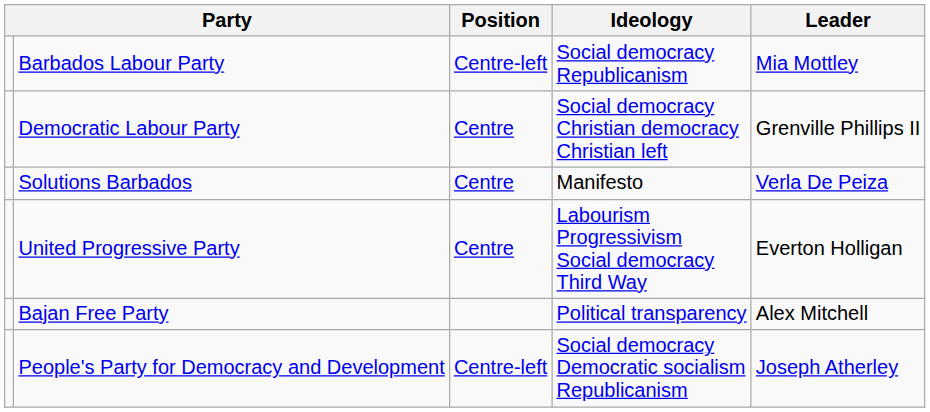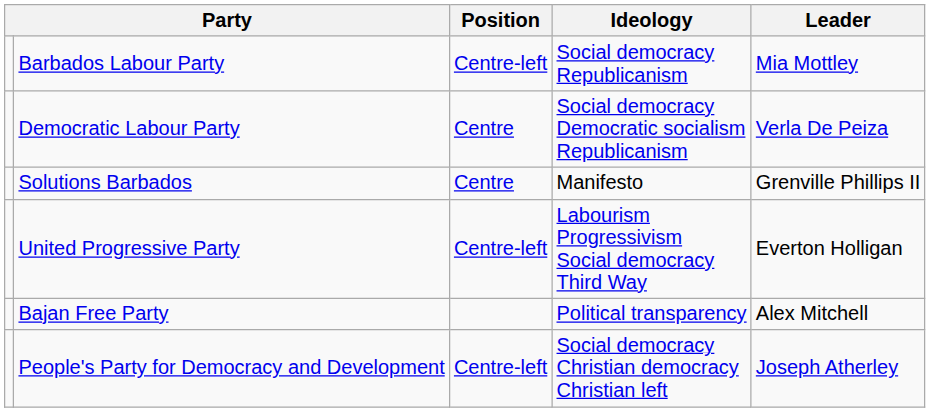(648, 128) Social democracy Christian democracy Christian left -> (651, 128) Social democracy Democratic socialism Republicanism
(838, 128) Grenville Phillips II -> (822, 128) Verla De Peiza
(822, 183) Verla De Peiza -> (838, 183) Grenville Phillips II
(484, 248) Centre -> (501, 248) Centre-left
(651, 368) Social democracy Democratic socialism Republicanism -> (648, 368) Social democracy Christian democracy Christian left
